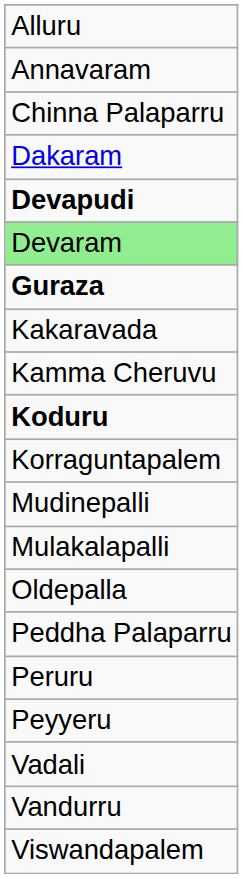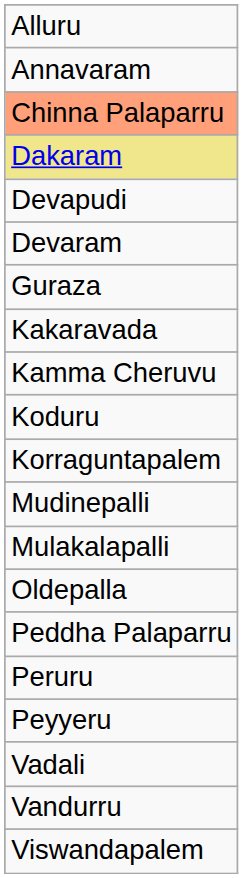(118, 112) no background -> (118, 112) lightsalmon background
(67, 156) no background -> (67, 156) khaki background
(73, 199) bold -> (69, 199) normal
(67, 243) lightgreen background -> (67, 243) no background
(58, 286) bold -> (56, 286) normal
(60, 416) bold -> (55, 416) normal
